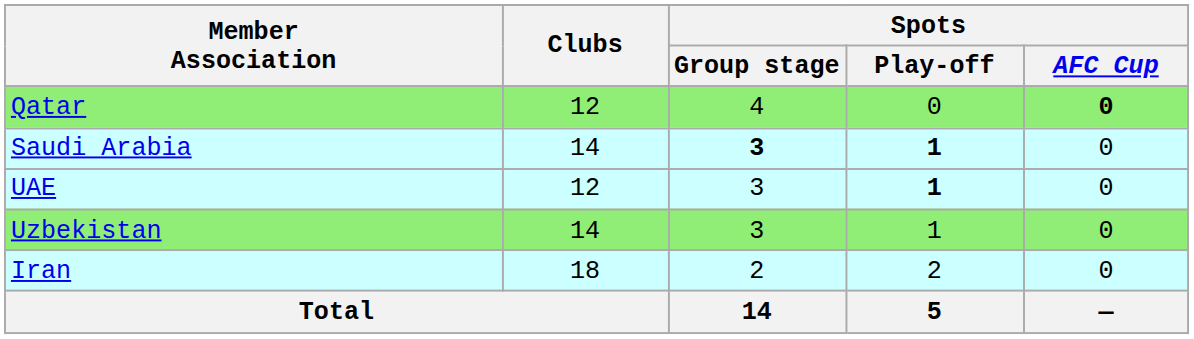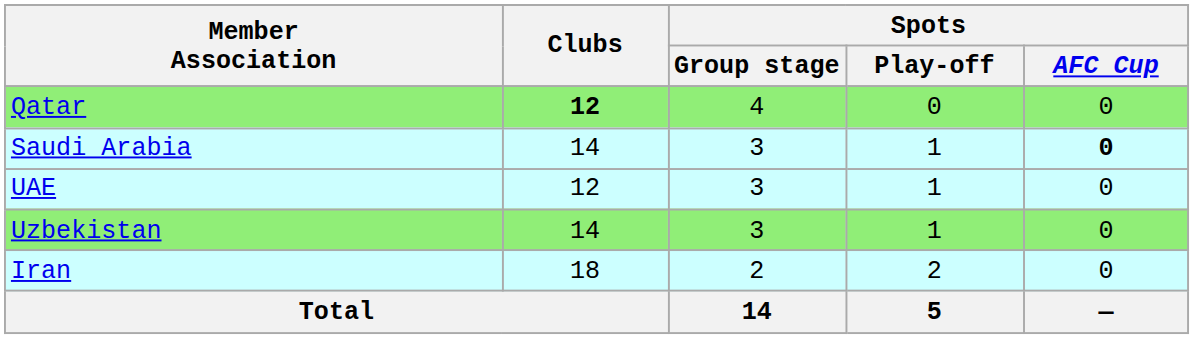(585, 107) normal -> (585, 107) bold
(1106, 107) bold -> (1106, 107) normal
(757, 148) bold -> (757, 148) normal
(934, 148) bold -> (934, 148) normal
(1106, 148) normal -> (1106, 148) bold
(934, 189) bold -> (934, 189) normal
